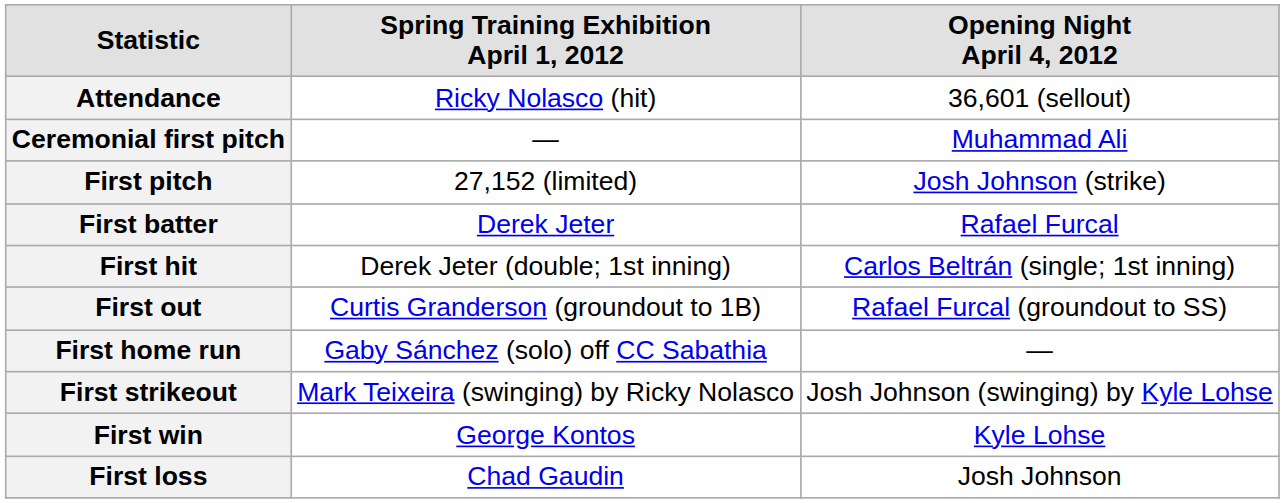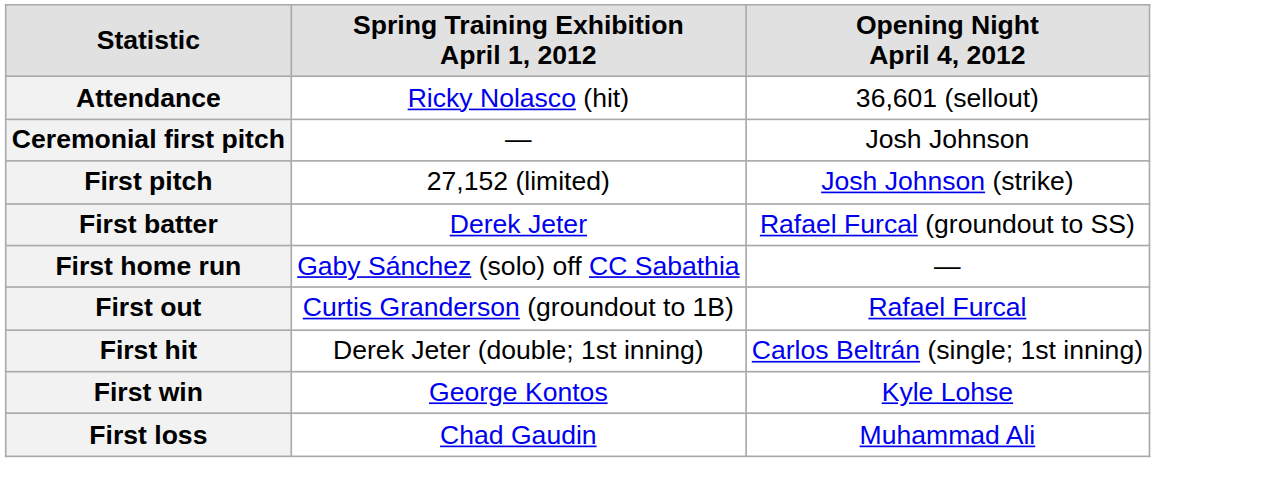(1040, 139) Muhammad Ali -> (947, 139) Josh Johnson
(1040, 223) Rafael Furcal -> (947, 223) Rafael Furcal (groundout to SS)
rows swapped: (148, 266) <-> (148, 350)
(1040, 308) Rafael Furcal (groundout to SS) -> (947, 308) Rafael Furcal
- row: (148, 392)
(1040, 476) Josh Johnson -> (947, 434) Muhammad Ali
